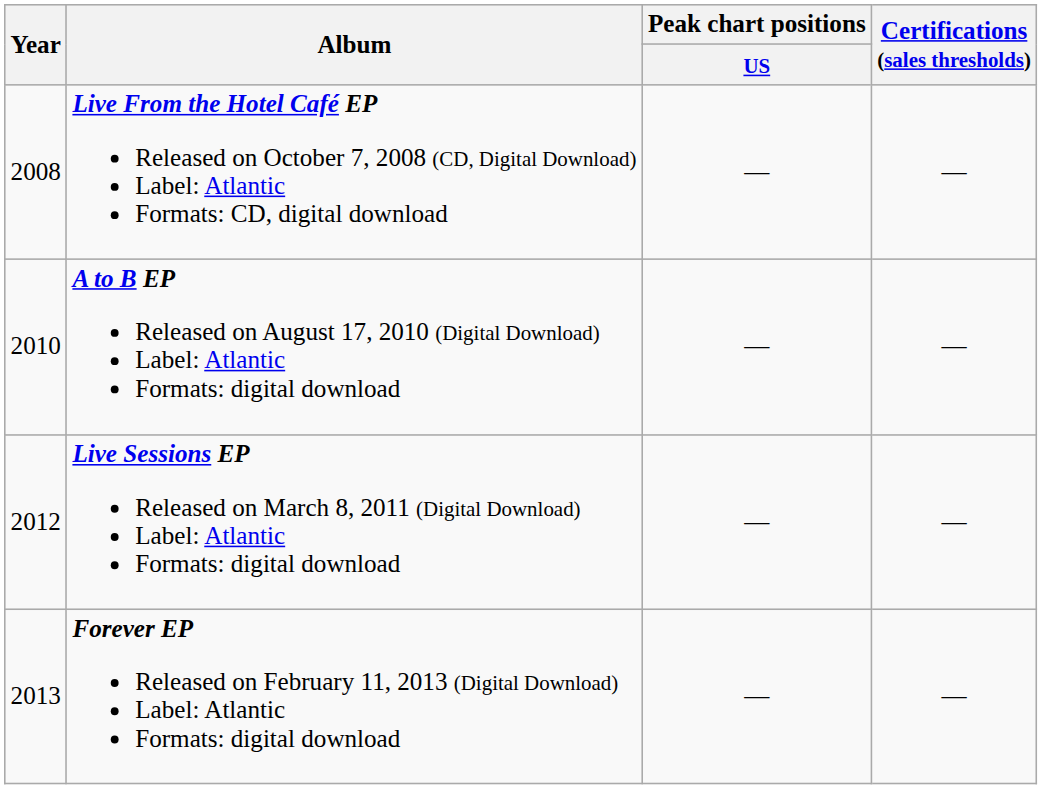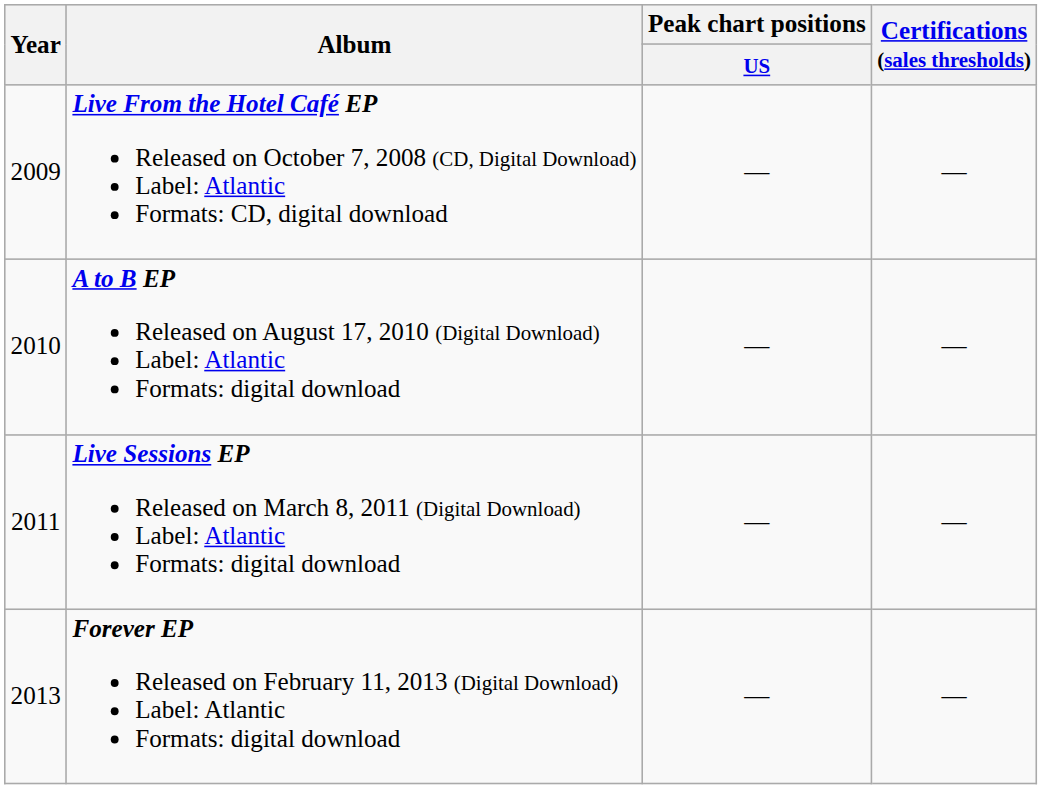(36, 171) 2008 -> (36, 171) 2009
(36, 521) 2012 -> (36, 521) 2011
